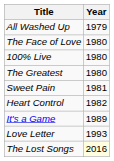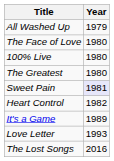(96, 88) no background -> (96, 88) lavender background
(96, 149) lightyellow background -> (96, 149) no background
